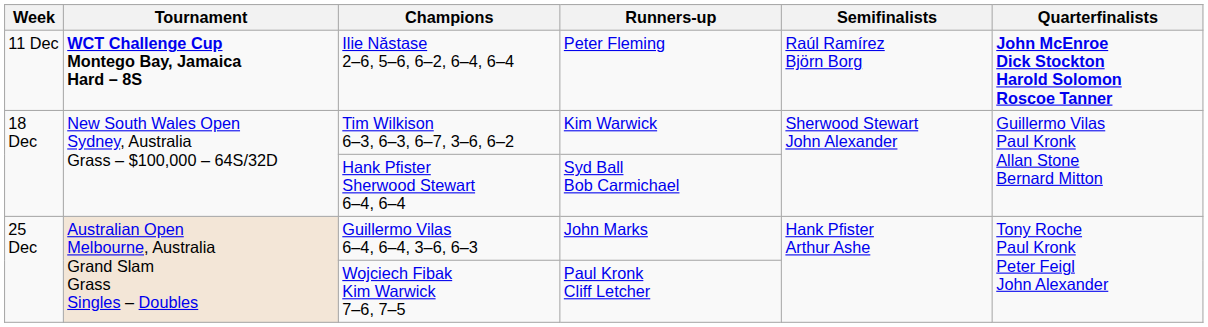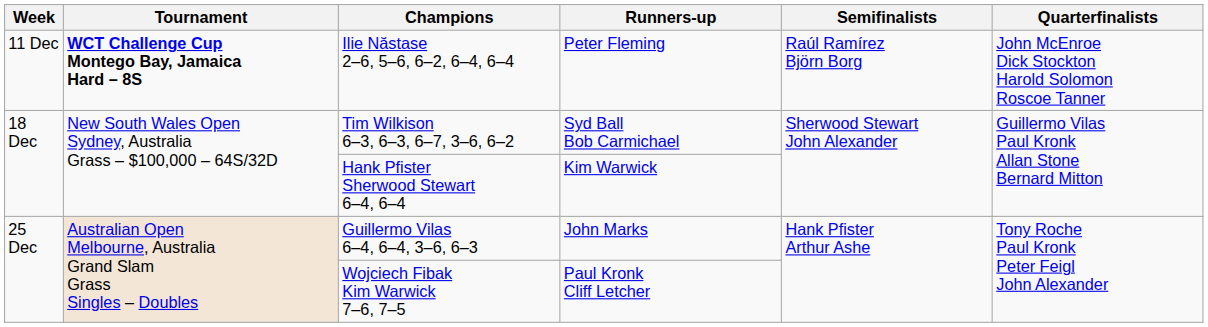(1059, 71) bold -> (1055, 71) normal
(610, 124) Kim Warwick -> (622, 133) Syd Ball Bob Carmichael
(622, 177) Syd Ball Bob Carmichael -> (610, 168) Kim Warwick
